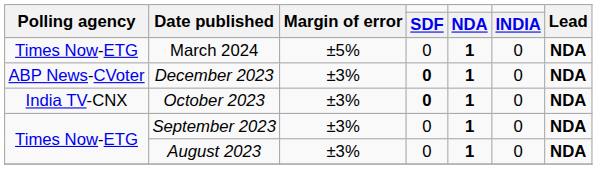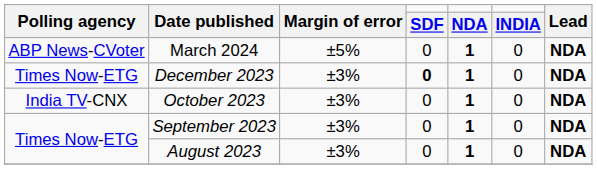(77, 50) Times Now-ETG -> (77, 50) ABP News-CVoter
(77, 75) ABP News-CVoter -> (77, 75) Times Now-ETG
(427, 101) bold -> (427, 101) normal
